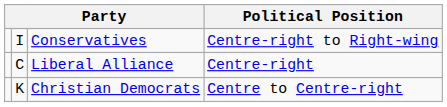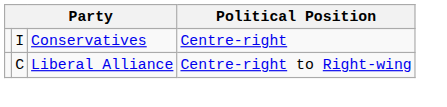(323, 41) Centre-right to Right-wing -> (234, 41) Centre-right
(261, 65) Centre-right -> (296, 65) Centre-right to Right-wing
- row: (116, 89)
